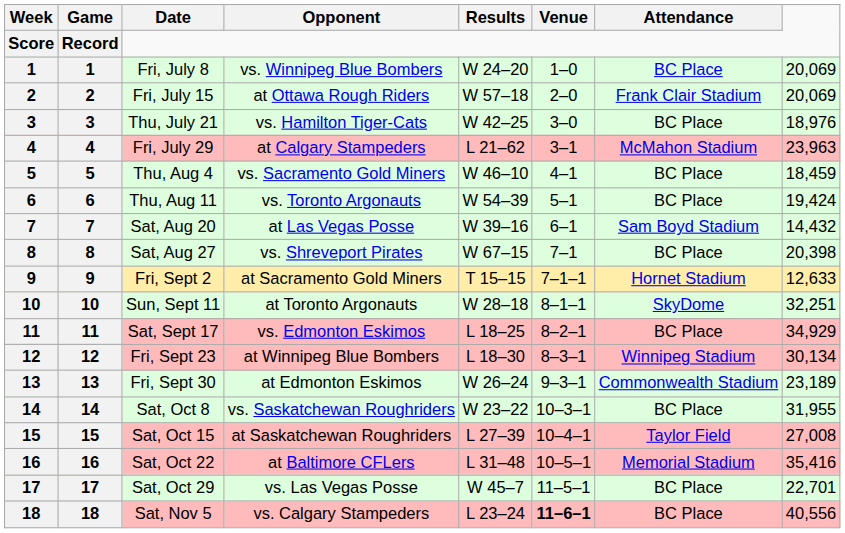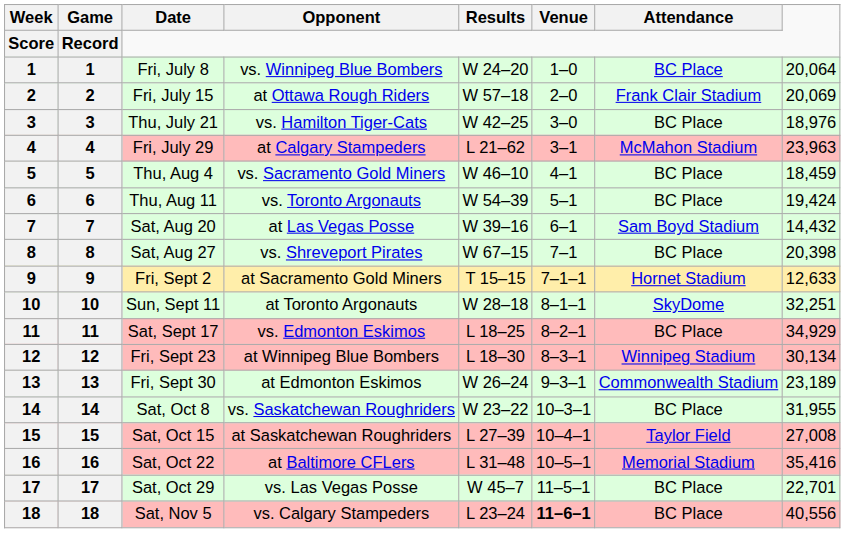(811, 69) 20,069 -> (811, 69) 20,064
